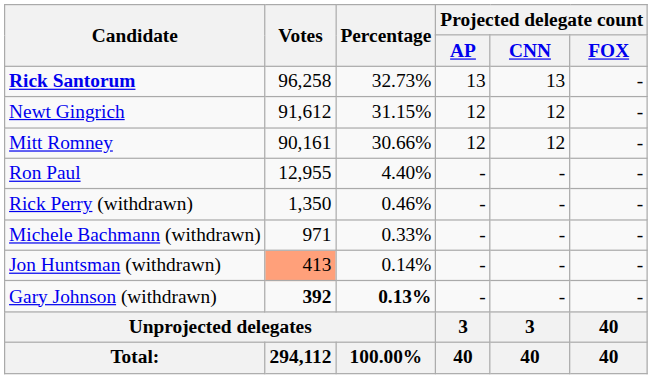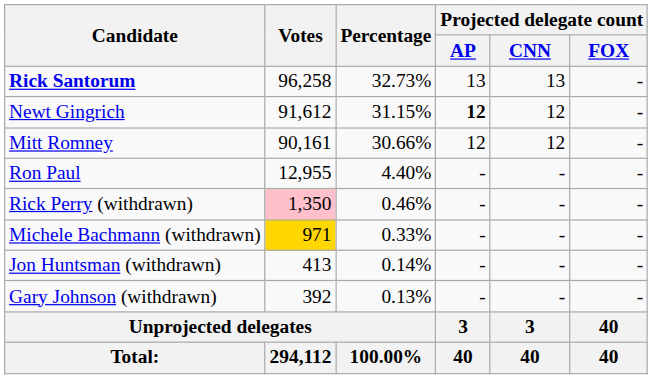(476, 111) normal -> (476, 111) bold
(310, 204) no background -> (310, 204) pink background
(317, 234) no background -> (317, 234) gold background
(317, 265) lightsalmon background -> (317, 265) no background
(317, 296) bold -> (317, 296) normal
(405, 296) bold -> (406, 296) normal
